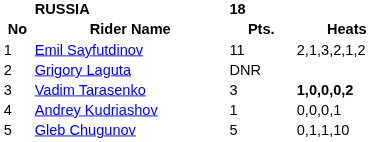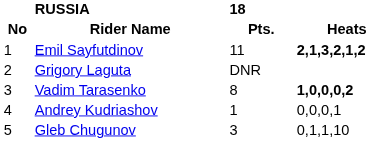(331, 50) normal -> (331, 50) bold
(233, 90) 3 -> (233, 90) 8
(233, 130) 5 -> (233, 130) 3
